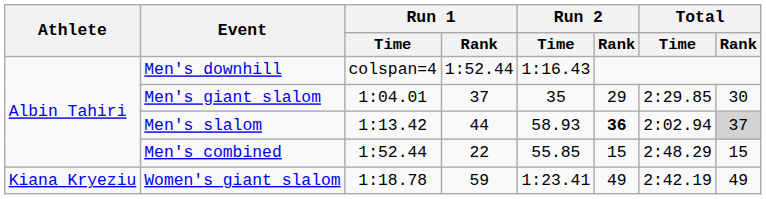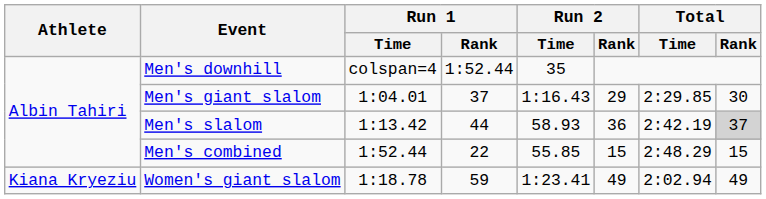(556, 70) 1:16.43 -> (556, 70) 35
(556, 98) 35 -> (556, 98) 1:16.43
(617, 125) bold -> (617, 125) normal
(678, 125) 2:02.94 -> (678, 125) 2:42.19
(678, 180) 2:42.19 -> (678, 180) 2:02.94
